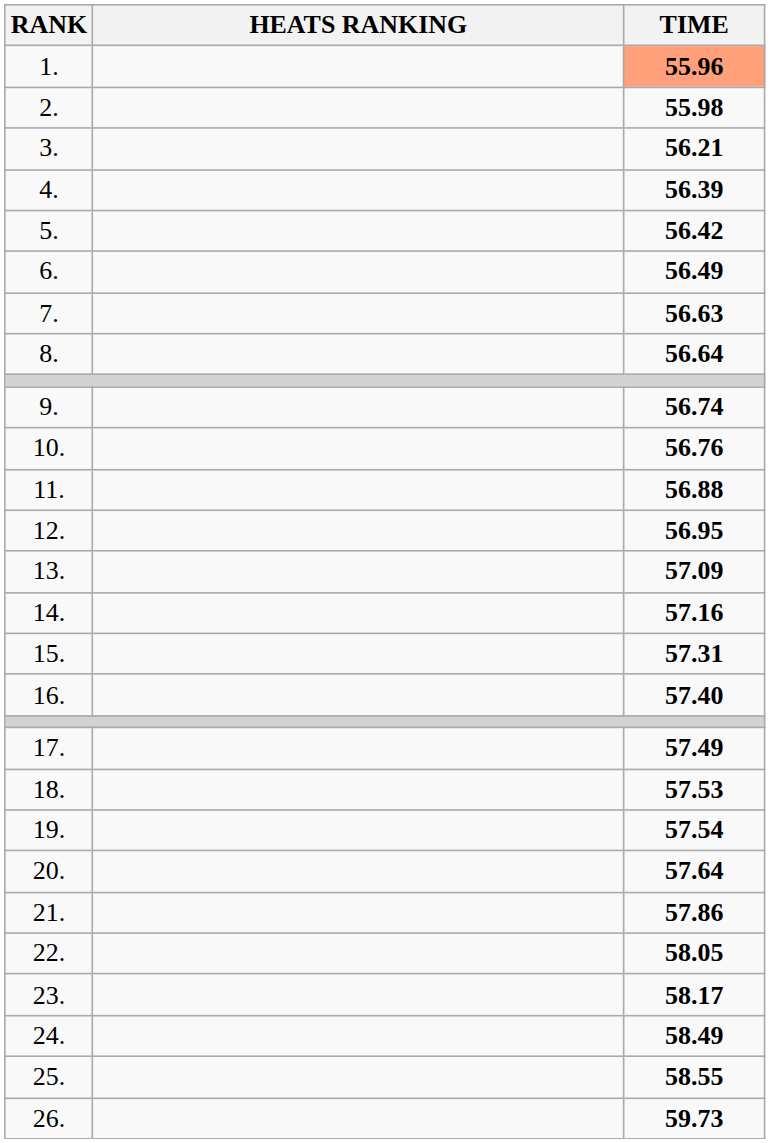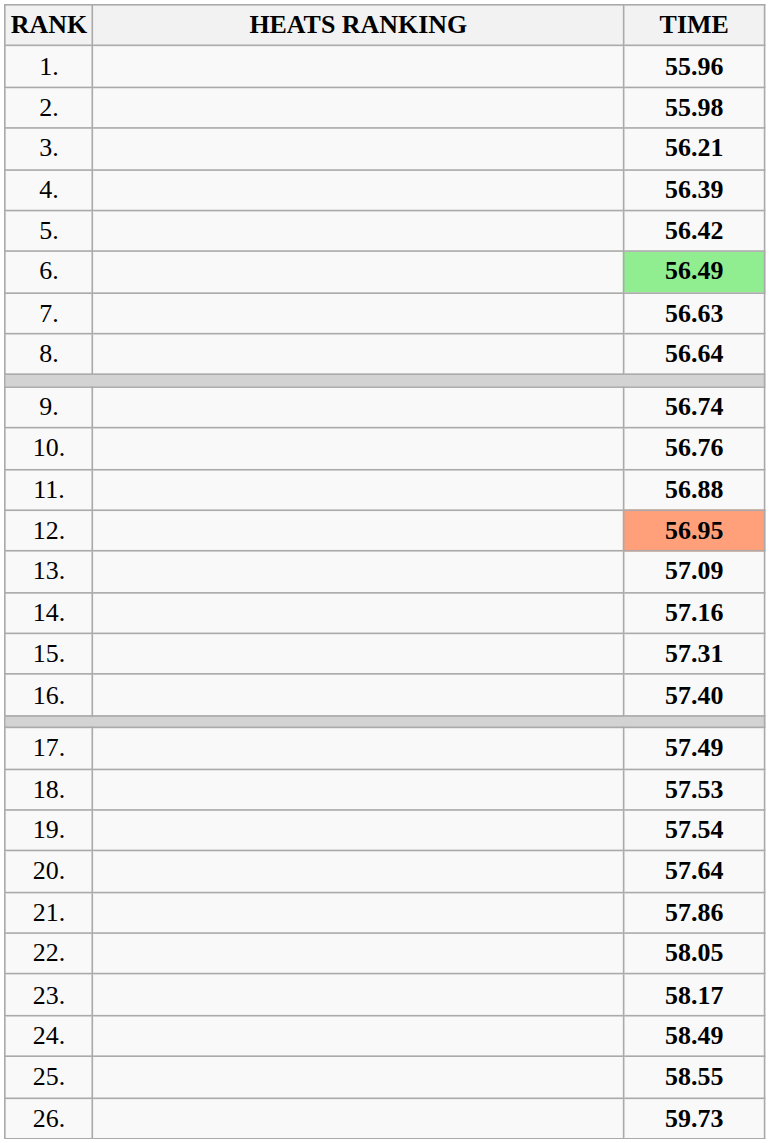(694, 66) lightsalmon background -> (694, 66) no background
(694, 271) no background -> (694, 271) lightgreen background
(694, 530) no background -> (694, 530) lightsalmon background
